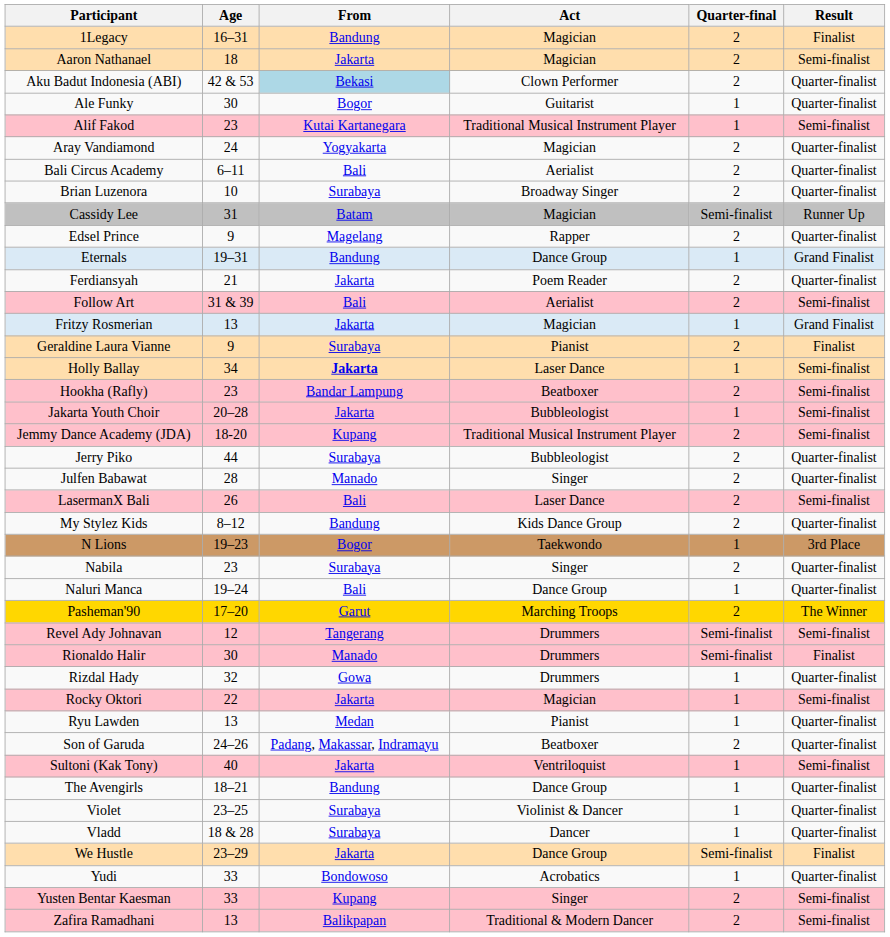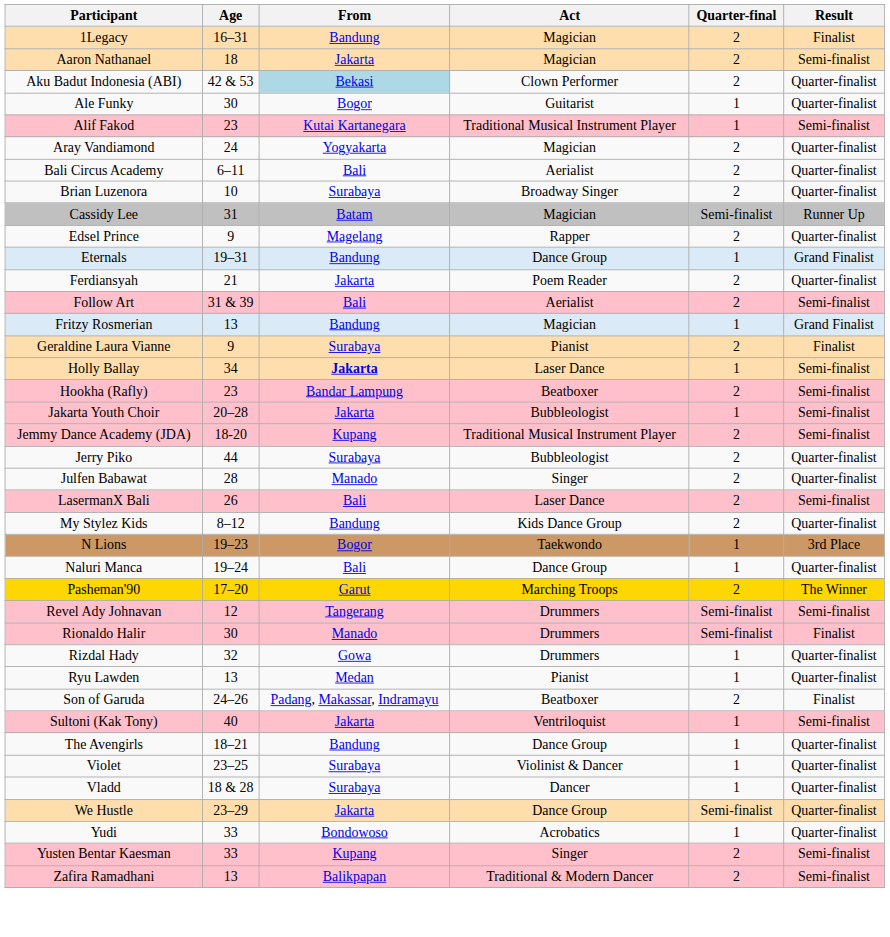(355, 324) Jakarta -> (355, 324) Bandung
- row: (104, 567)
- row: (104, 699)
(834, 744) Quarter-finalist -> (834, 699) Finalist
(834, 854) Finalist -> (834, 810) Quarter-finalist
